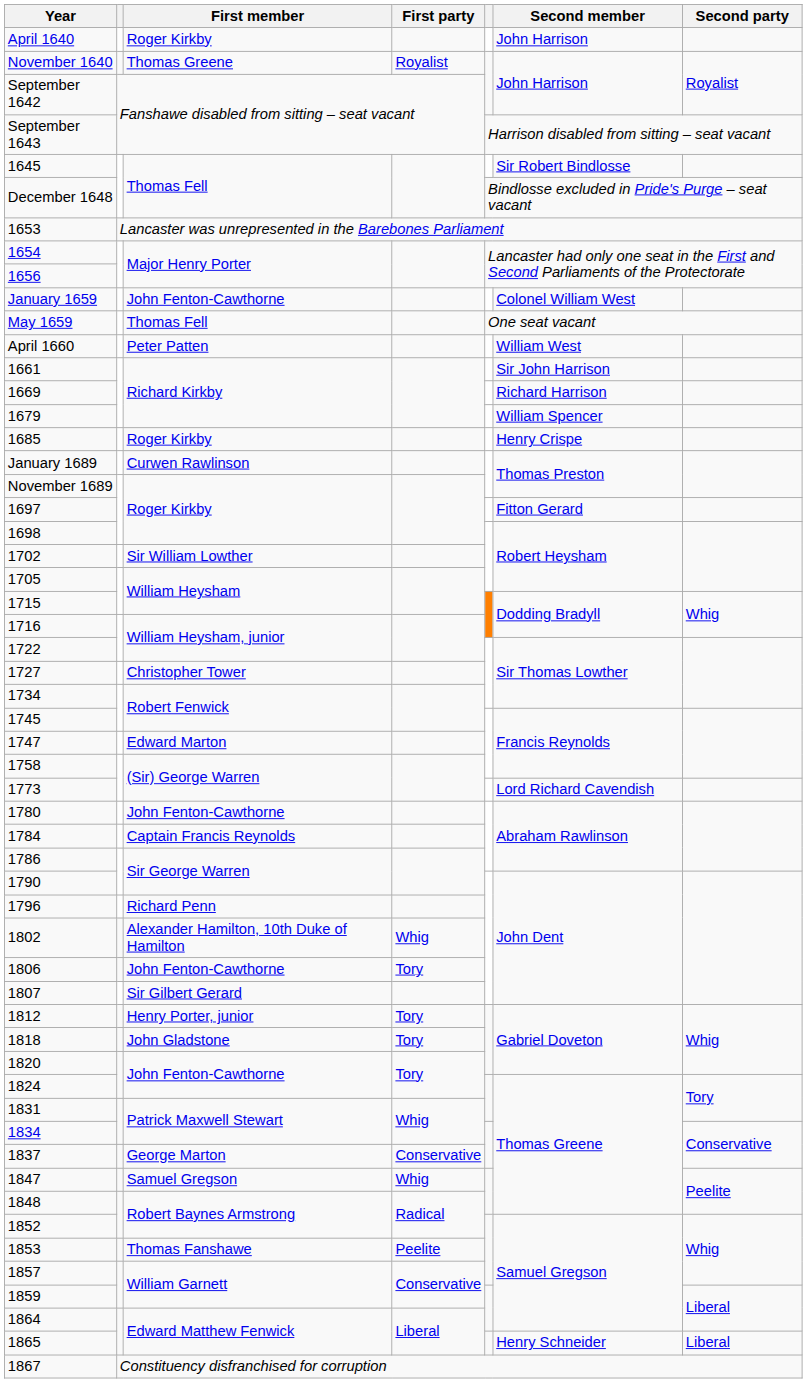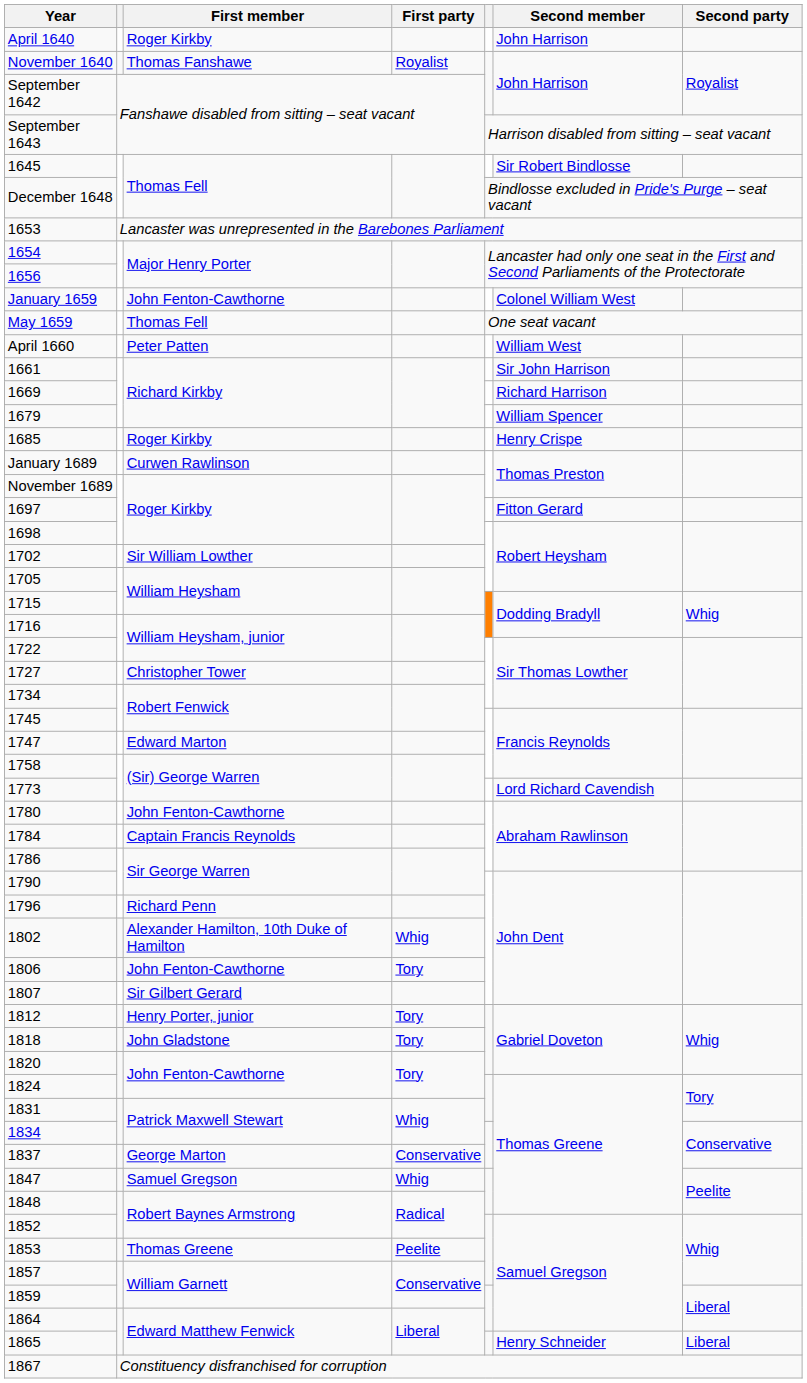(180, 62) Thomas Greene -> (189, 62) Thomas Fanshawe
(189, 1249) Thomas Fanshawe -> (180, 1249) Thomas Greene
